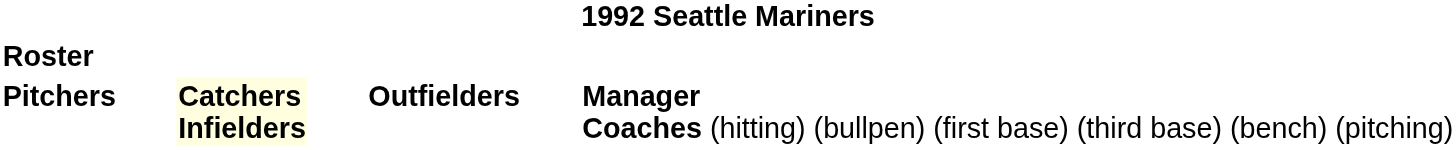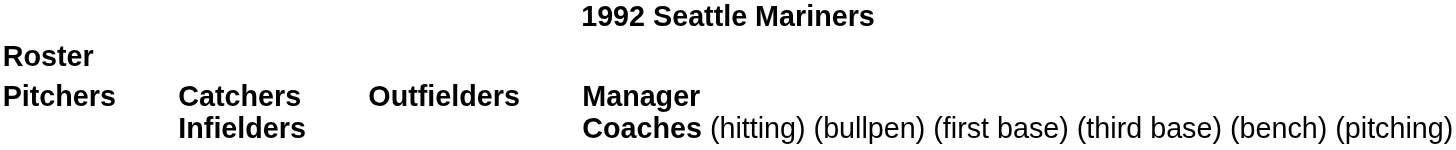(242, 111) lightyellow background -> (242, 111) no background
